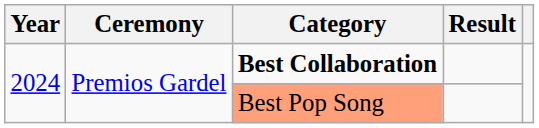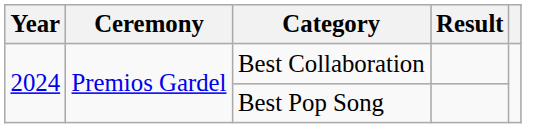(337, 63) bold -> (331, 63) normal
(311, 102) lightsalmon background -> (311, 102) no background
